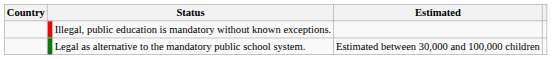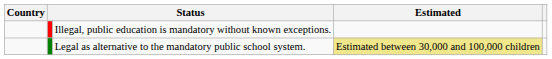(438, 46) no background -> (438, 46) khaki background
